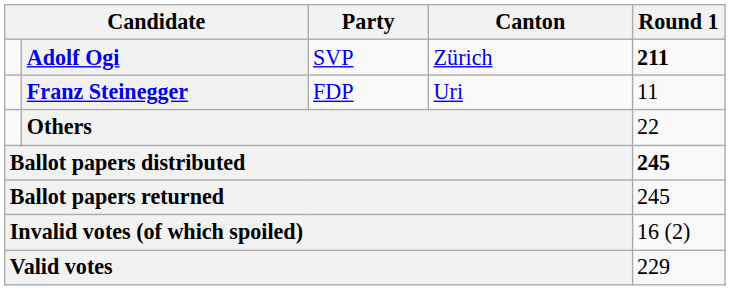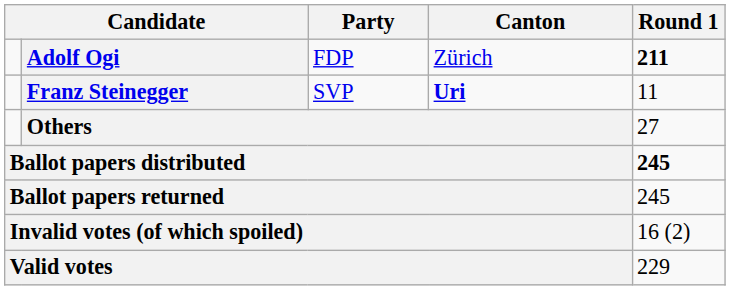(333, 57) SVP -> (333, 57) FDP
(333, 92) FDP -> (333, 92) SVP
(448, 92) normal -> (450, 92) bold
(648, 127) 22 -> (648, 127) 27
